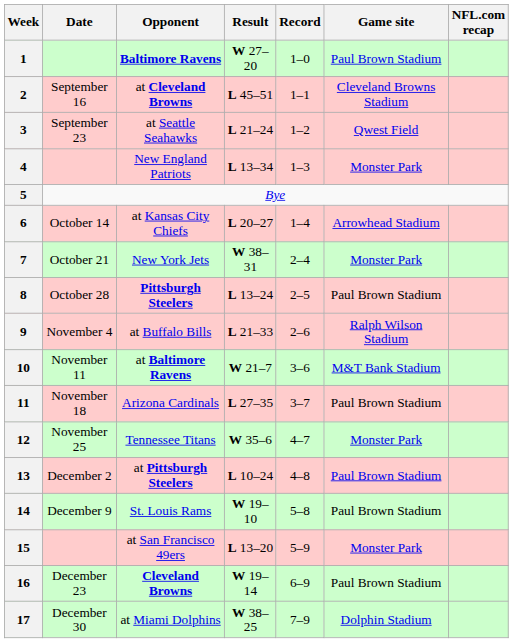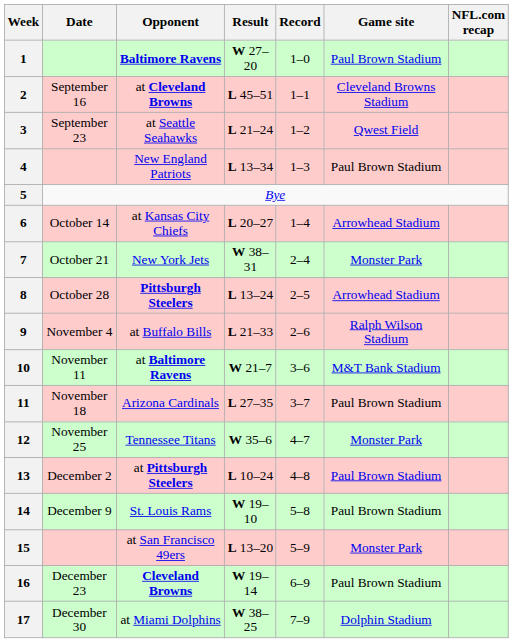(386, 166) Monster Park -> (386, 166) Paul Brown Stadium
(386, 295) Paul Brown Stadium -> (386, 295) Arrowhead Stadium
